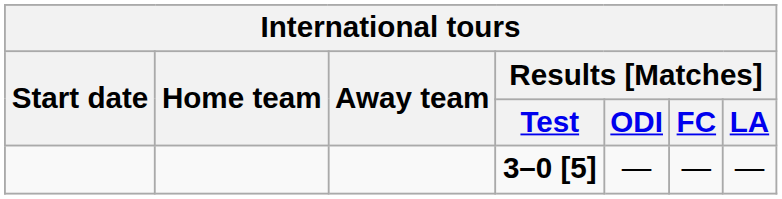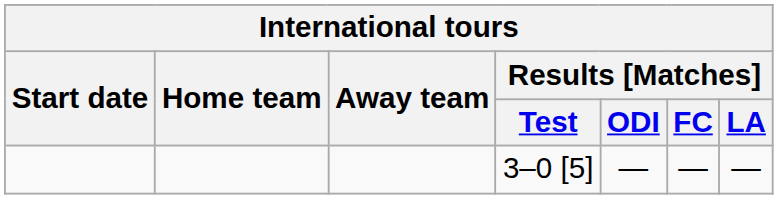(550, 168) bold -> (548, 168) normal
